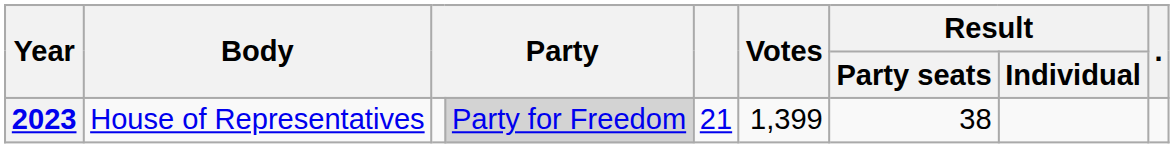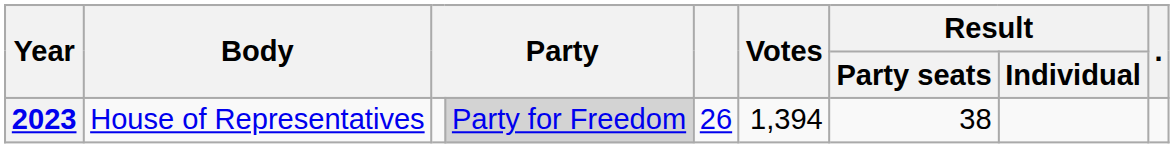(716, 120) 21 -> (716, 120) 26
(786, 120) 1,399 -> (786, 120) 1,394
